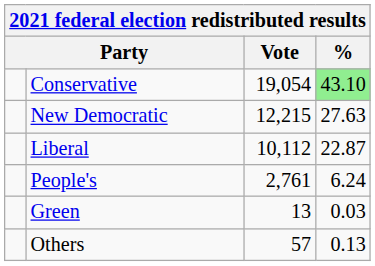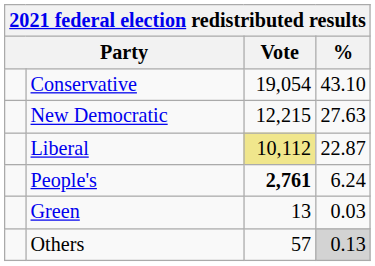(343, 84) lightgreen background -> (343, 84) no background
(284, 148) no background -> (284, 148) khaki background
(288, 180) normal -> (288, 180) bold
(348, 244) no background -> (348, 244) lightgrey background
